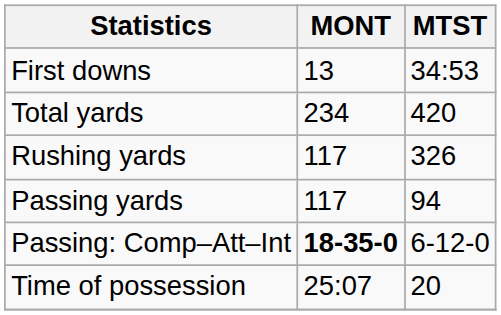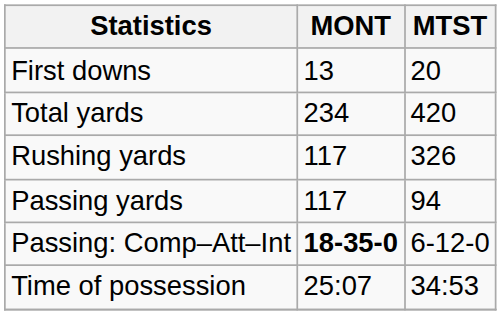(445, 69) 34:53 -> (426, 69) 20
(426, 286) 20 -> (445, 286) 34:53
